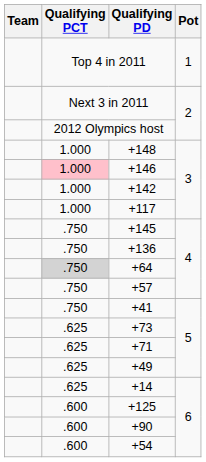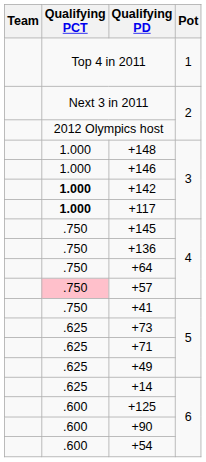(75, 169) pink background -> (75, 169) no background
(75, 189) normal -> (75, 189) bold
(75, 209) normal -> (75, 209) bold
(75, 268) lightgrey background -> (75, 268) no background
(75, 288) no background -> (75, 288) pink background
